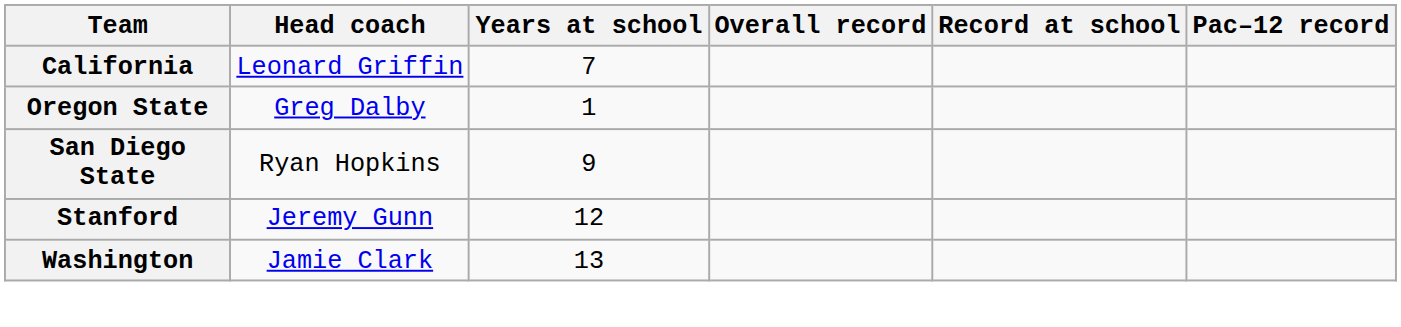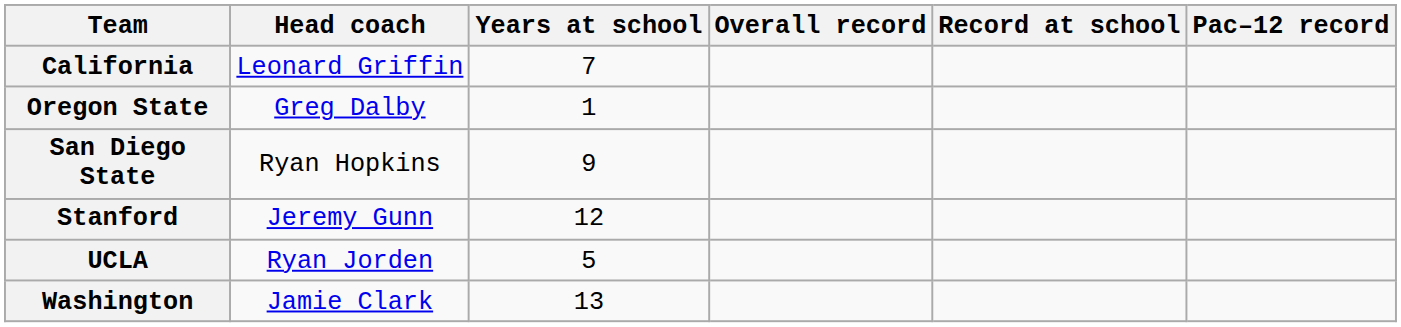+ row: (118, 260)
